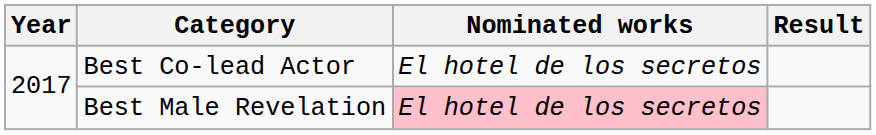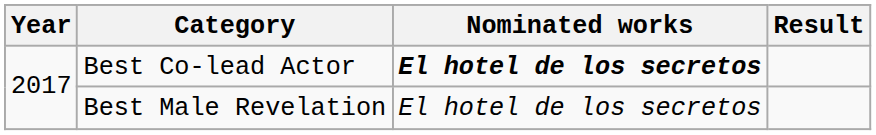(580, 67) normal -> (580, 67) bold
(580, 108) pink background -> (580, 108) no background
